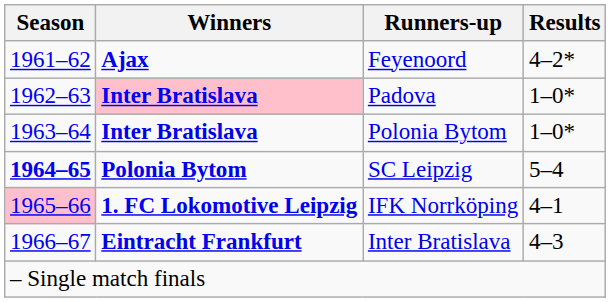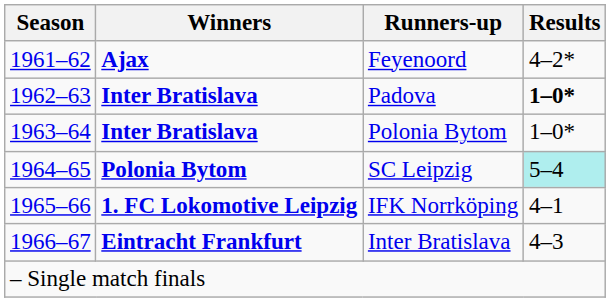(179, 95) pink background -> (179, 95) no background
(552, 95) normal -> (552, 95) bold
(50, 168) bold -> (50, 168) normal
(546, 168) no background -> (546, 168) paleturquoise background
(50, 205) pink background -> (50, 205) no background
